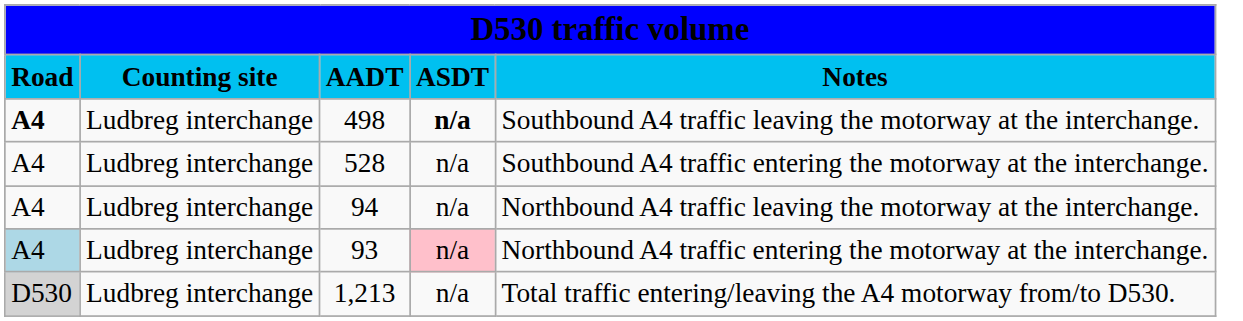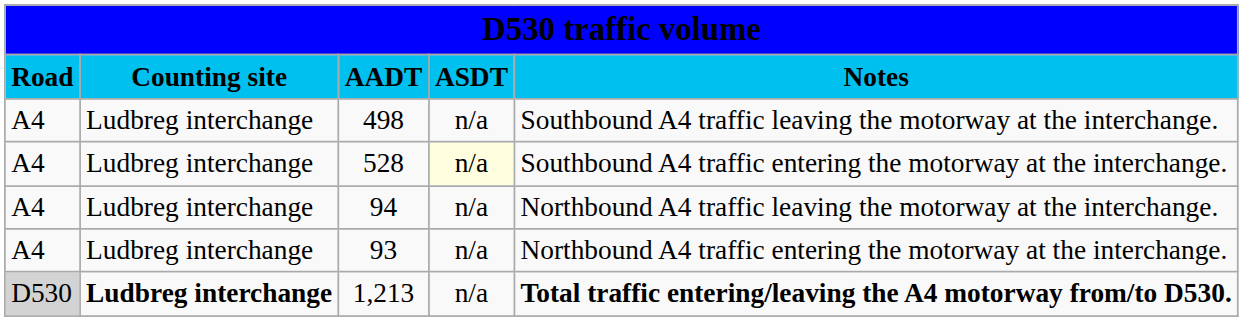(28, 119) bold -> (28, 119) normal
(453, 119) bold -> (471, 119) normal
(452, 163) no background -> (471, 163) lightyellow background
(28, 249) lightblue background -> (28, 249) no background
(452, 249) pink background -> (471, 249) no background
(200, 293) normal -> (209, 293) bold
(839, 293) normal -> (876, 293) bold
